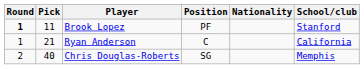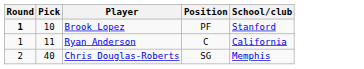- column: (262, 12)
(49, 27) 11 -> (49, 27) 10
(49, 41) 21 -> (49, 41) 11
